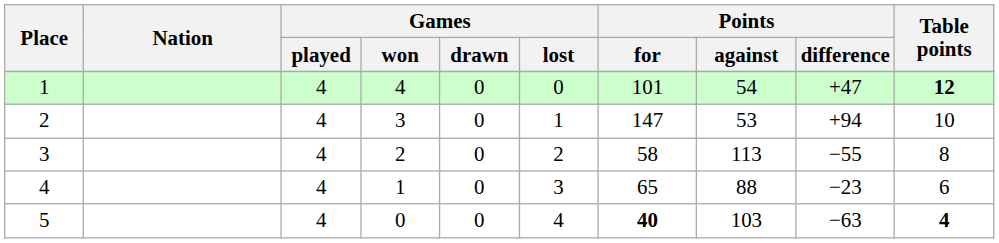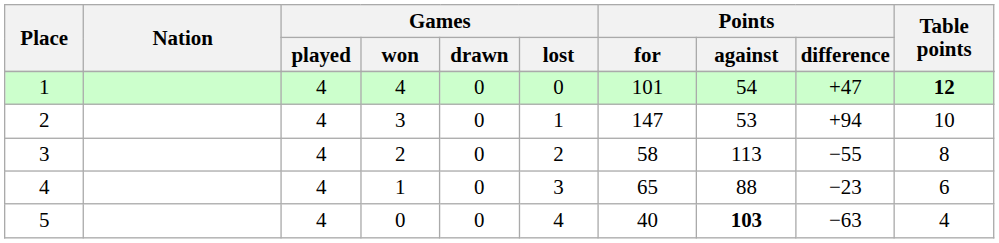(647, 220) bold -> (647, 220) normal
(746, 220) normal -> (746, 220) bold
(944, 220) bold -> (944, 220) normal
